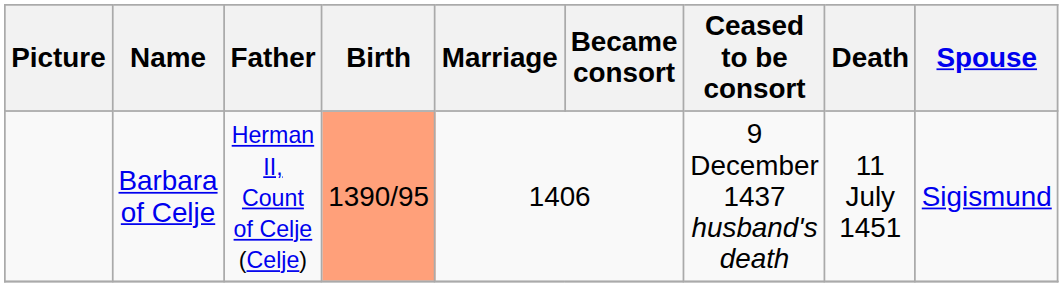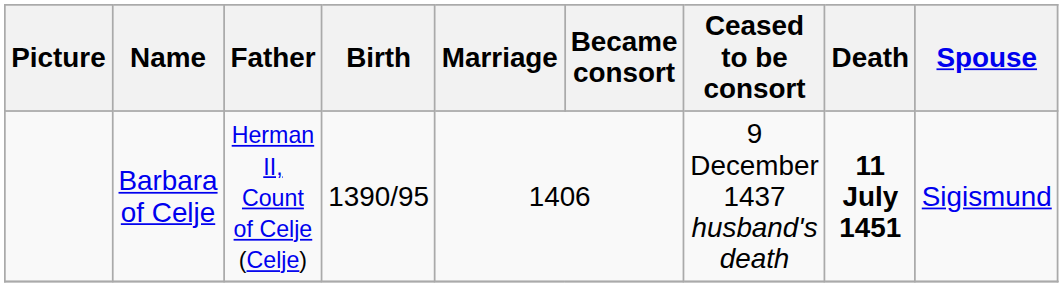(379, 196) lightsalmon background -> (379, 196) no background
(870, 196) normal -> (870, 196) bold
